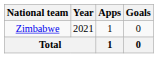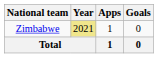(83, 28) no background -> (83, 28) khaki background
